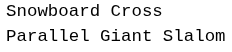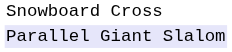(116, 37) no background -> (116, 37) lavender background
